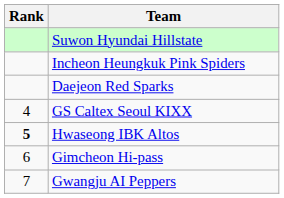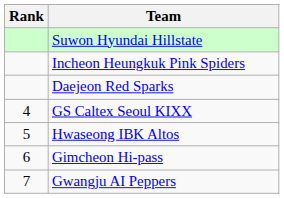(26, 134) bold -> (26, 134) normal
